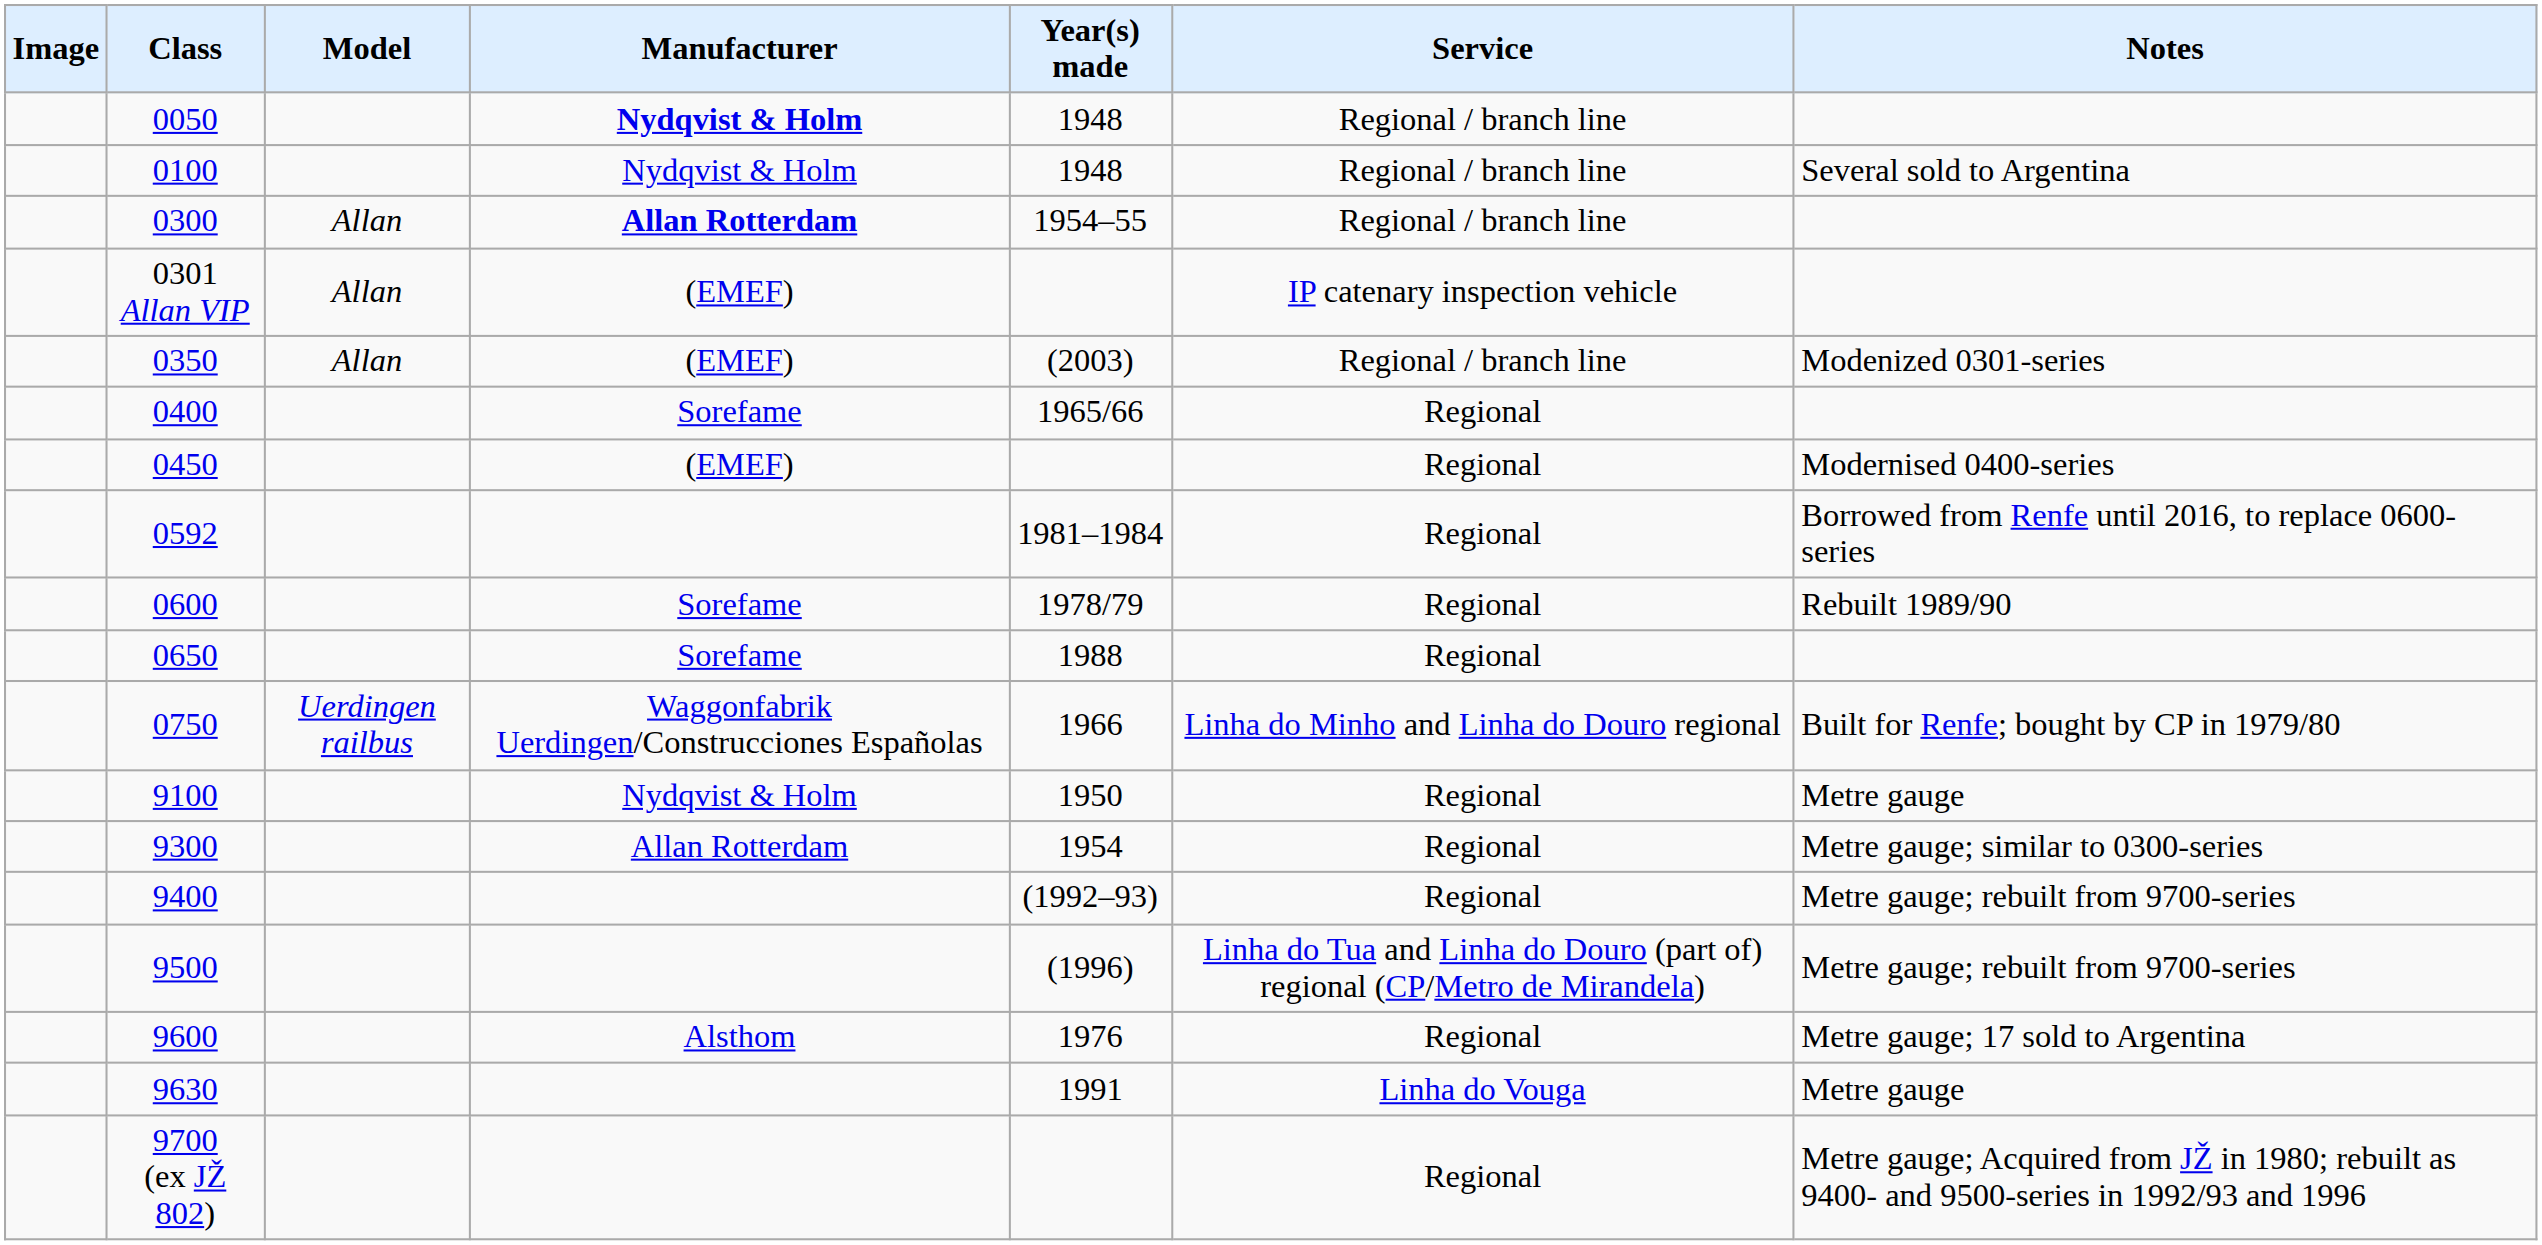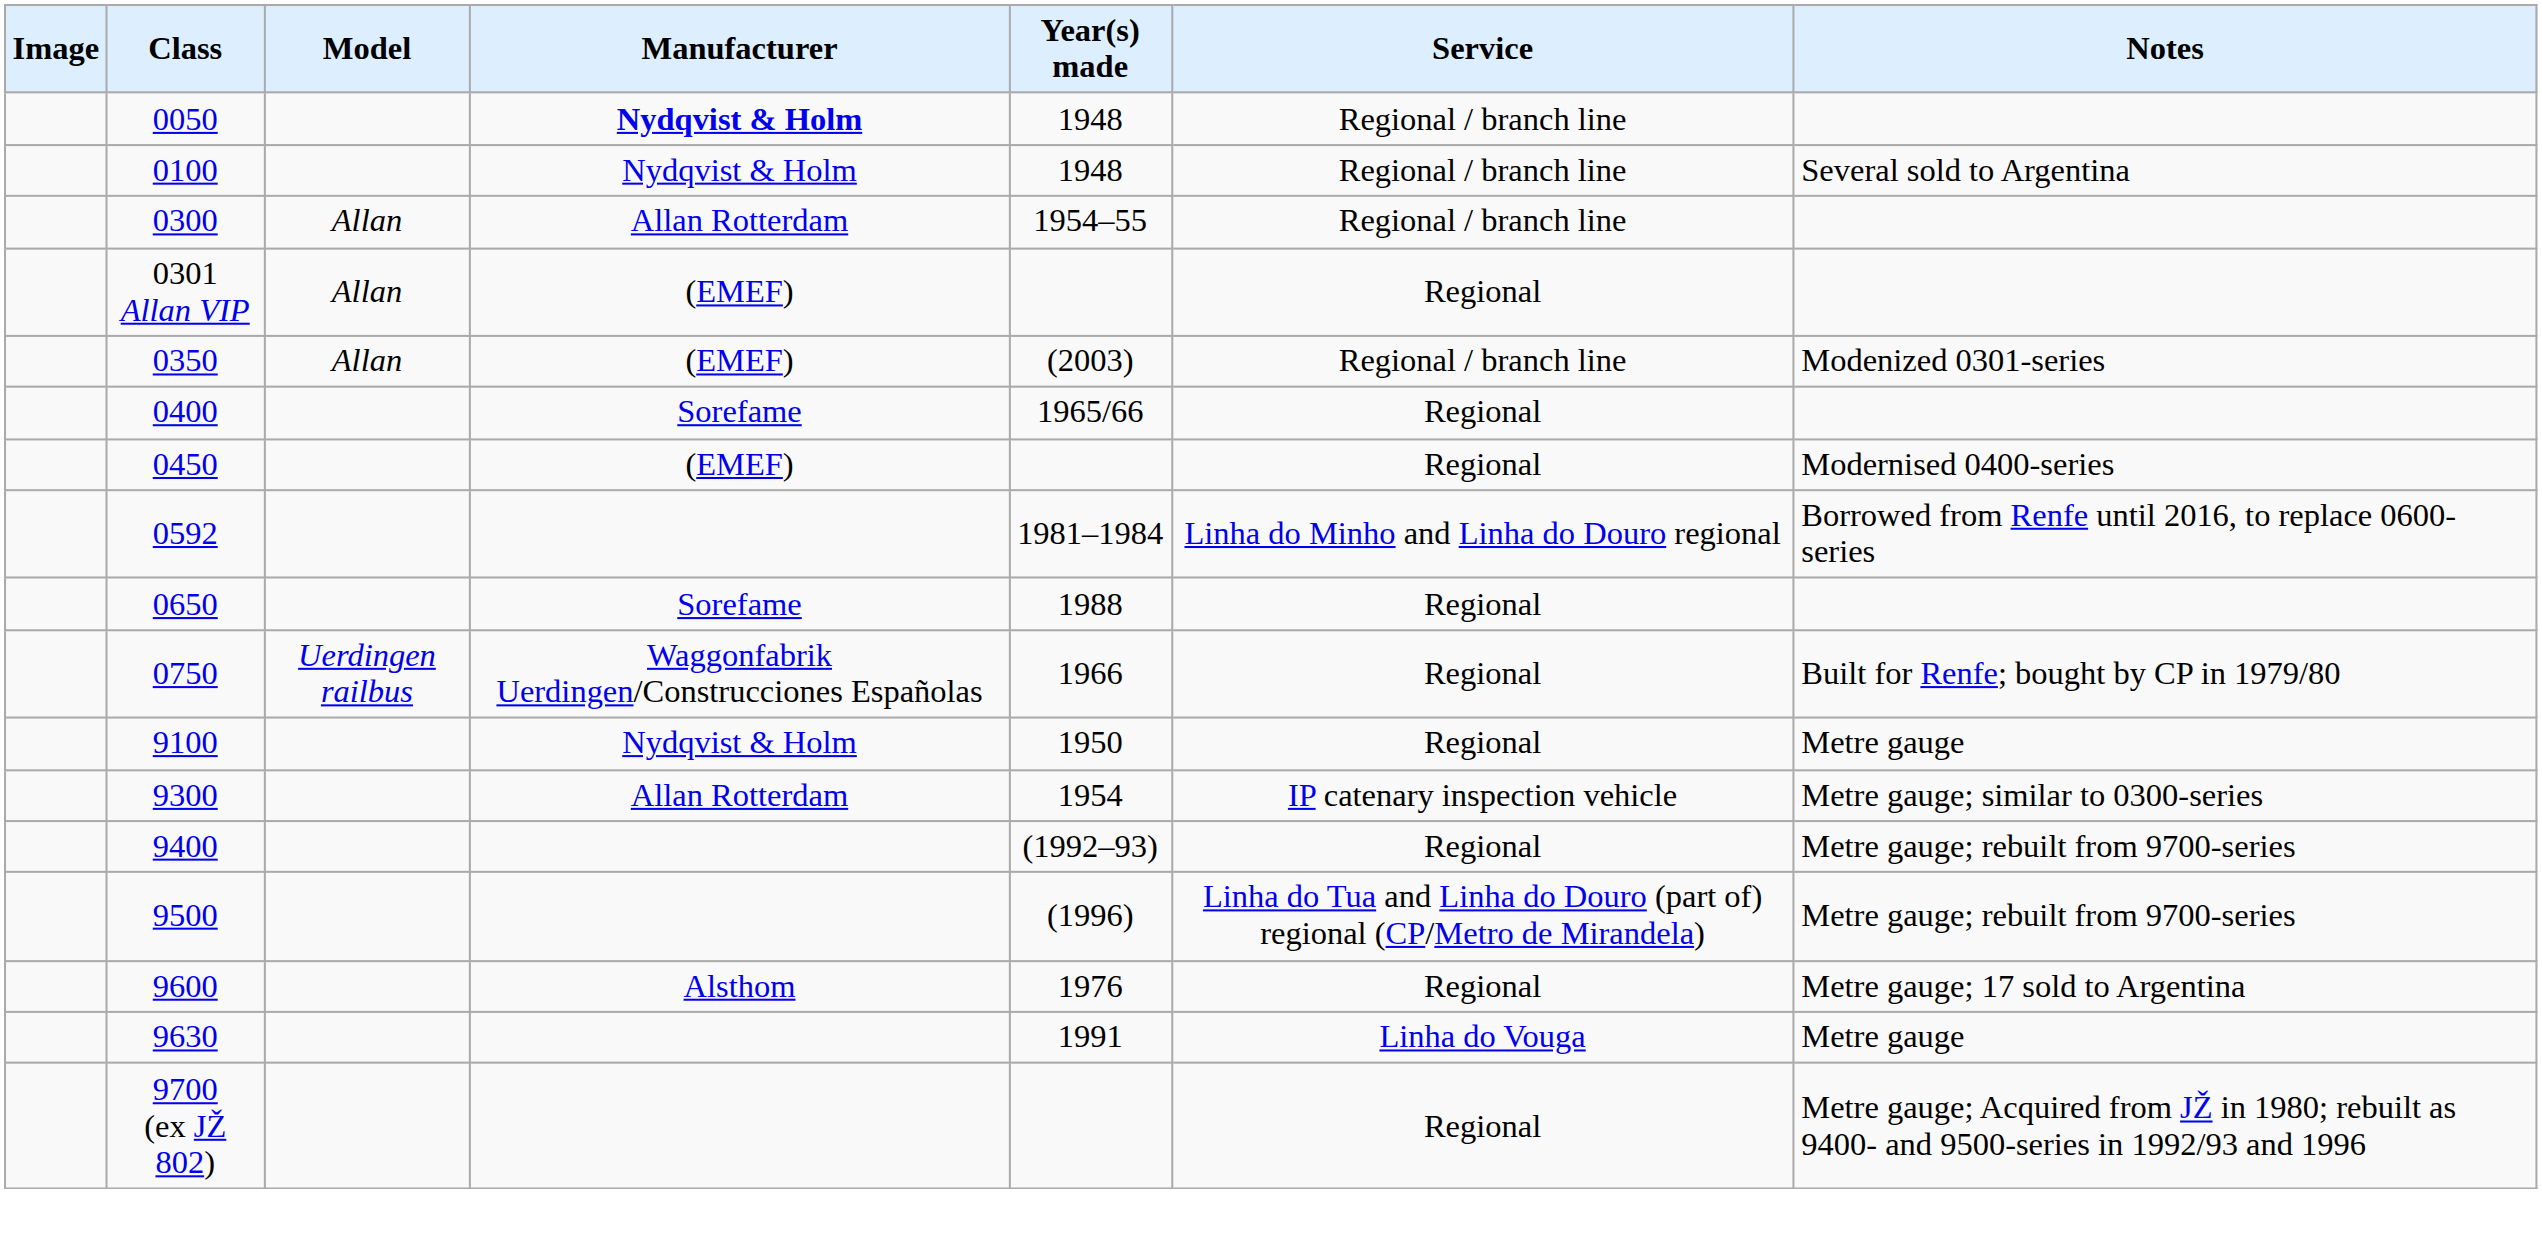(740, 221) bold -> (740, 221) normal
(1483, 291) IP catenary inspection vehicle -> (1483, 291) Regional
(1483, 533) Regional -> (1483, 533) Linha do Minho and Linha do Douro regional
- row: (185, 603)
(1483, 724) Linha do Minho and Linha do Douro regional -> (1483, 673) Regional
(1483, 846) Regional -> (1483, 794) IP catenary inspection vehicle
